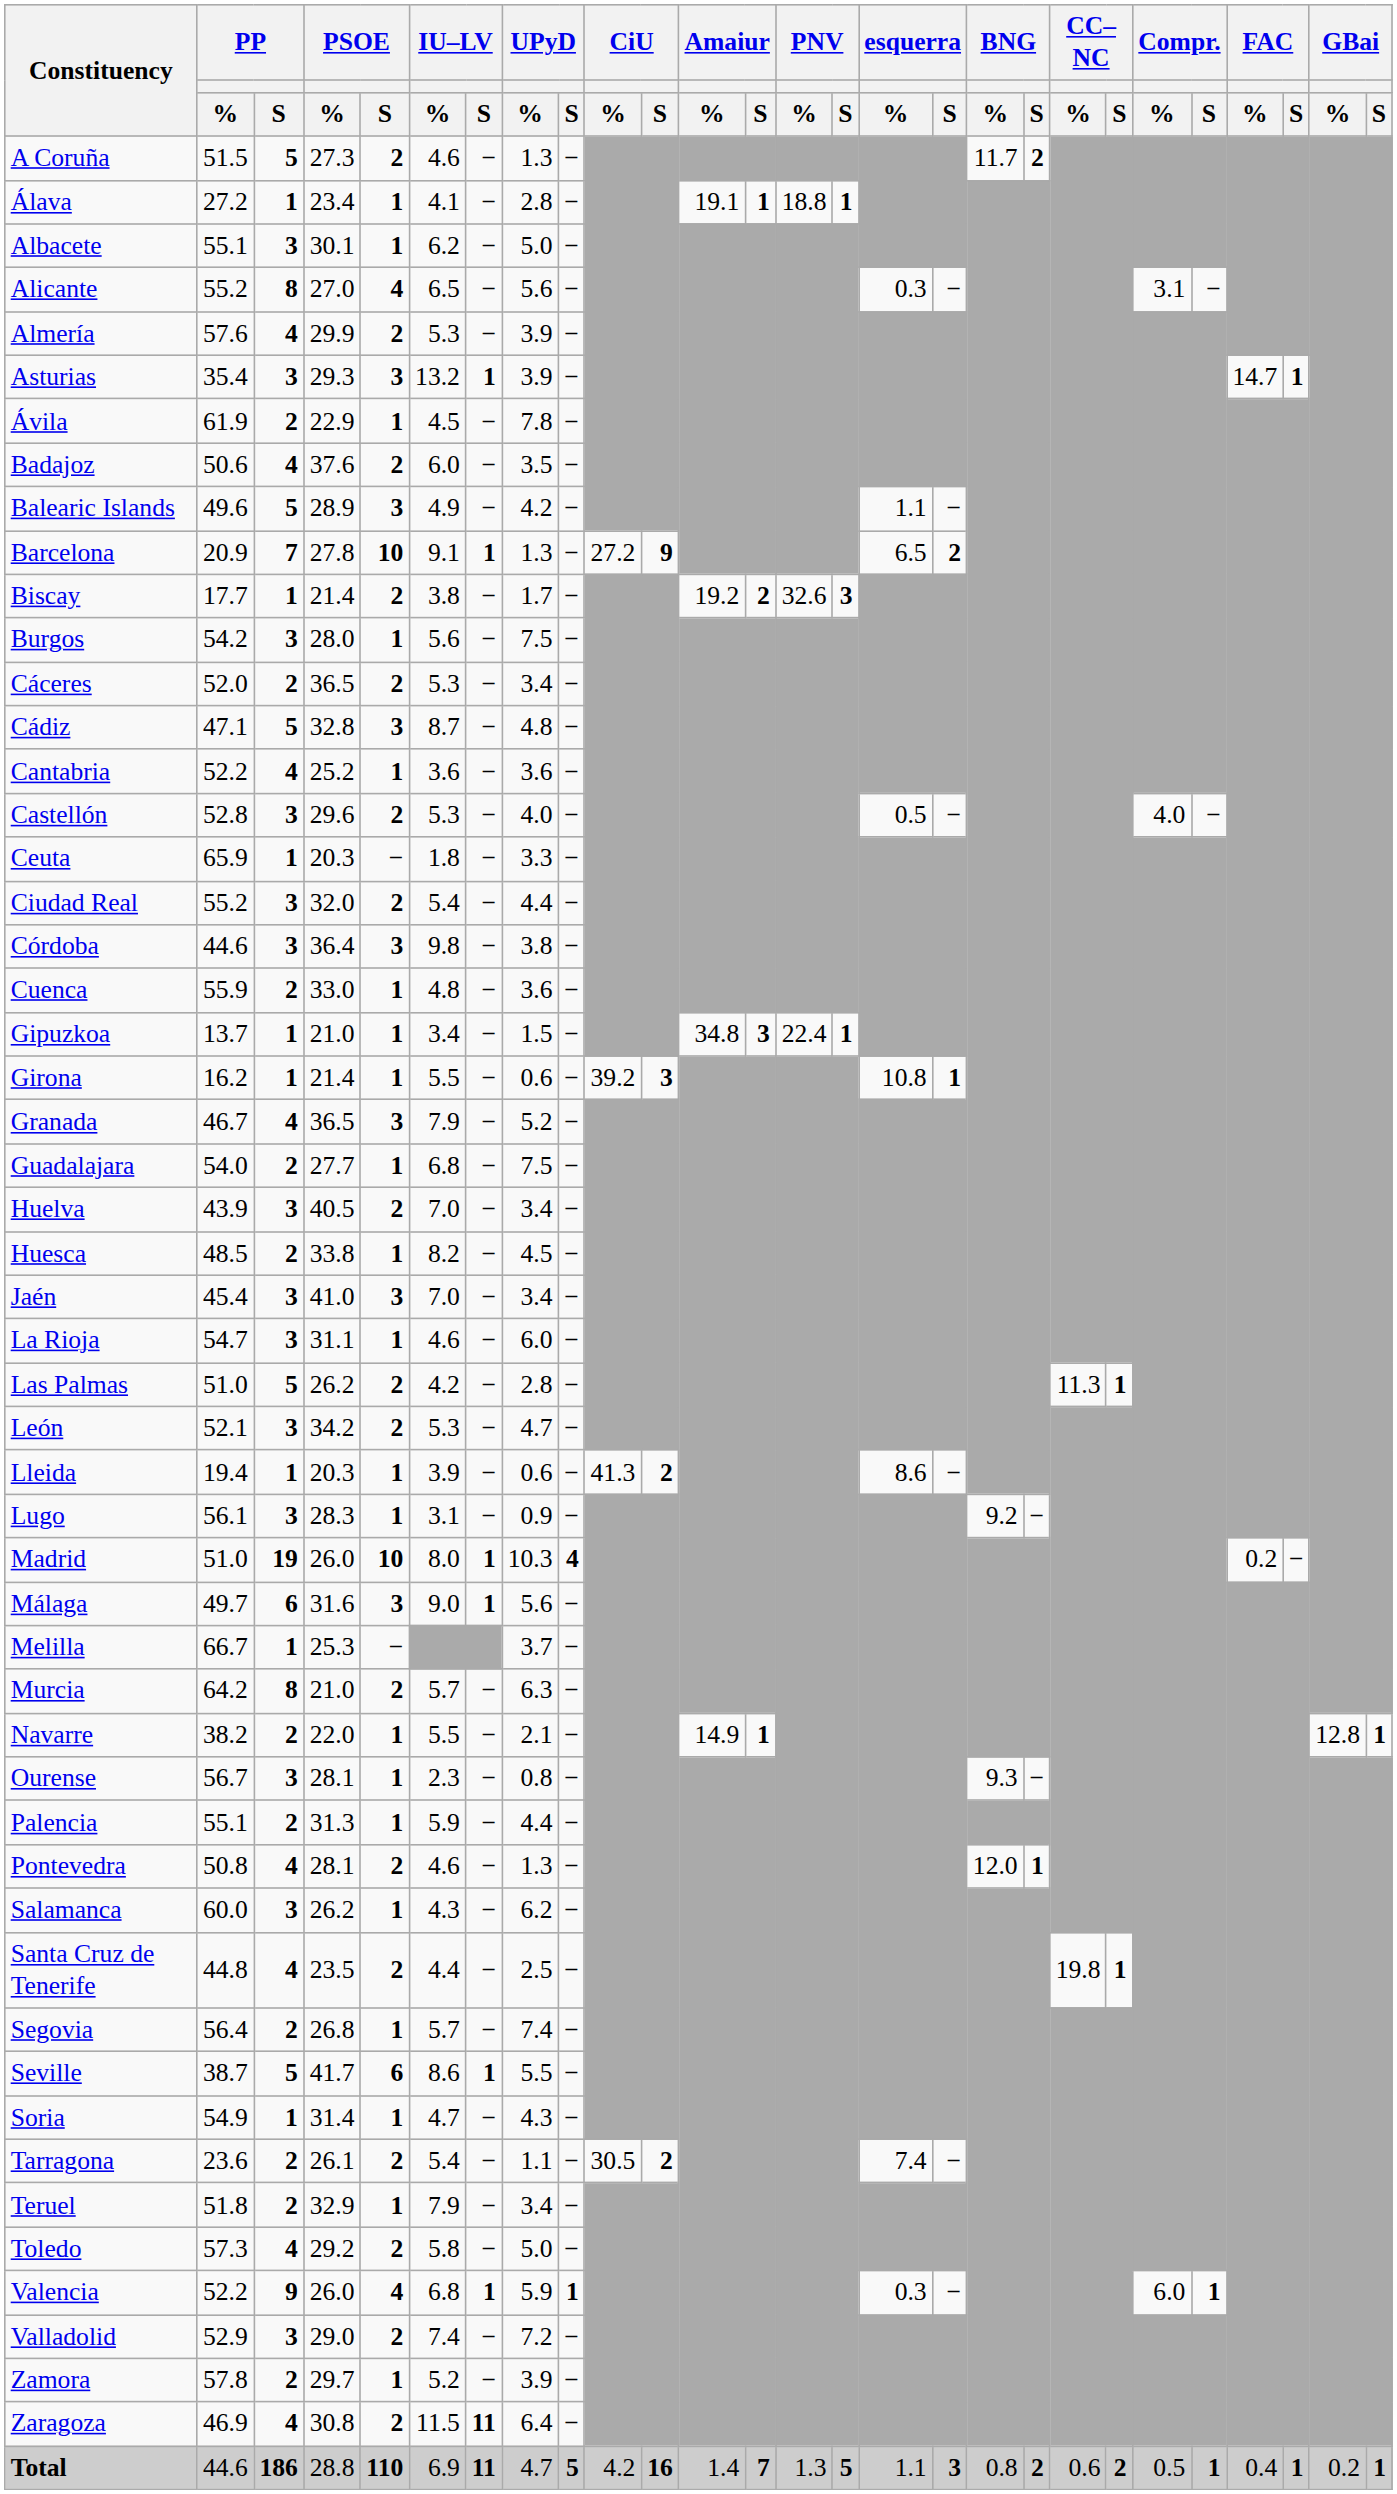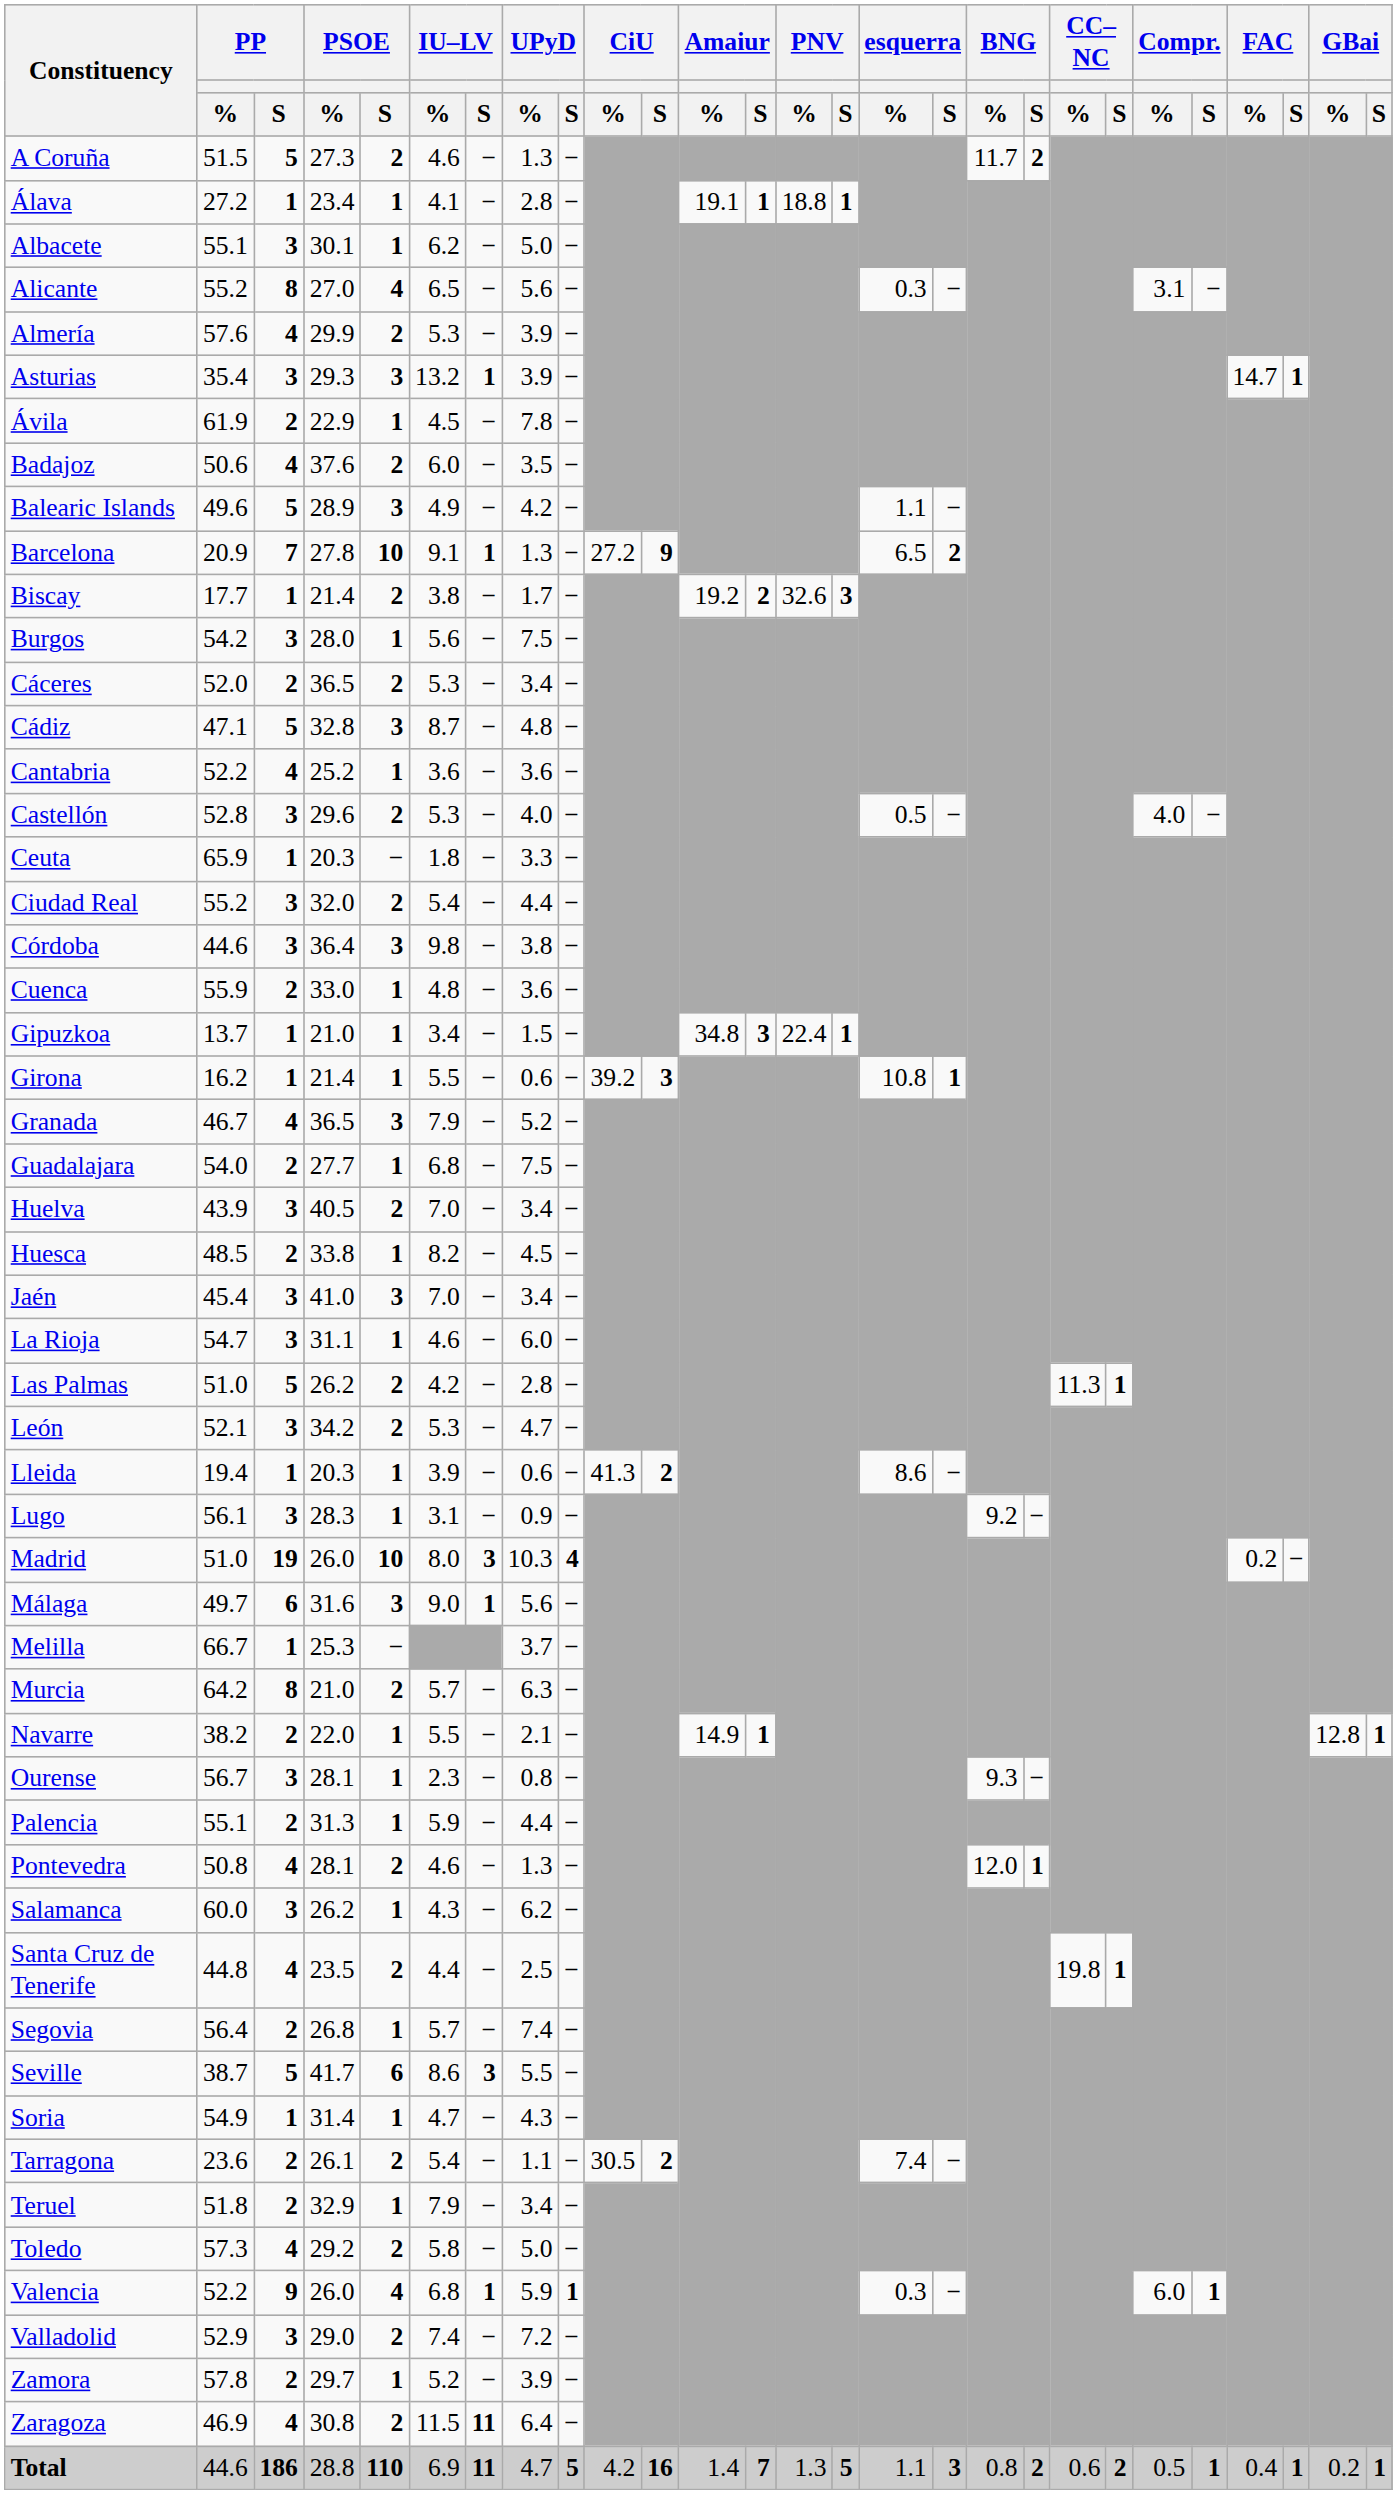(490, 1559) 1 -> (490, 1559) 3
(490, 2073) 1 -> (490, 2073) 3
